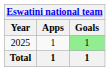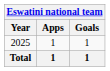(87, 43) lightgreen background -> (87, 43) no background
